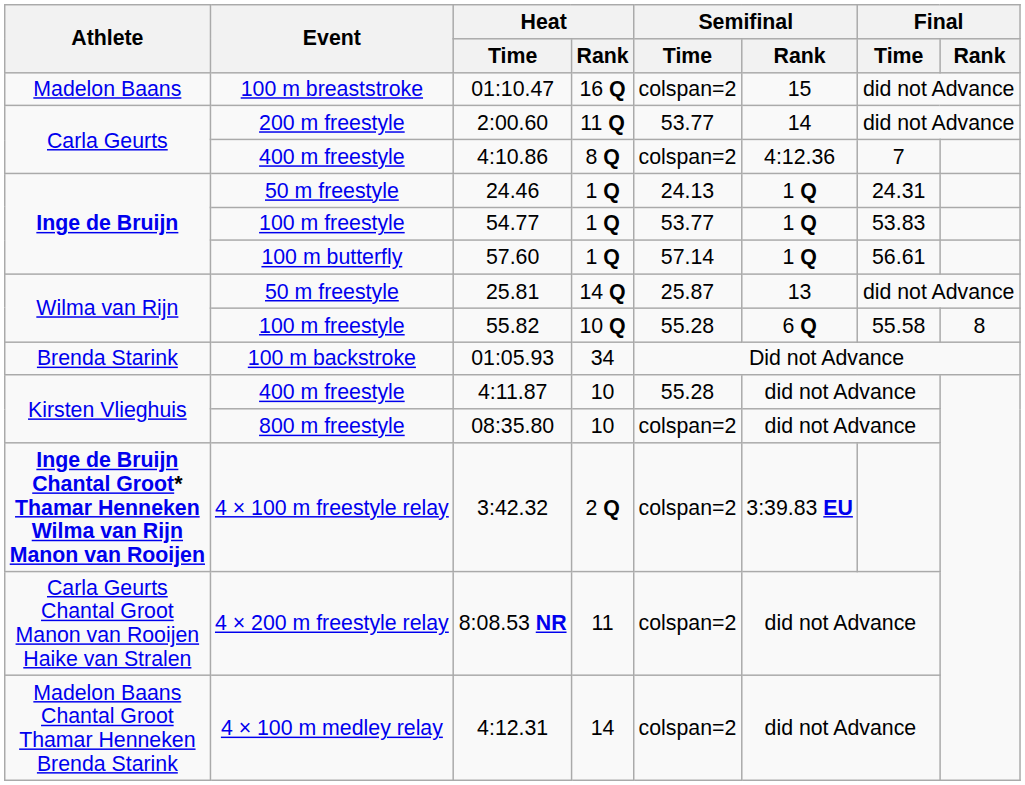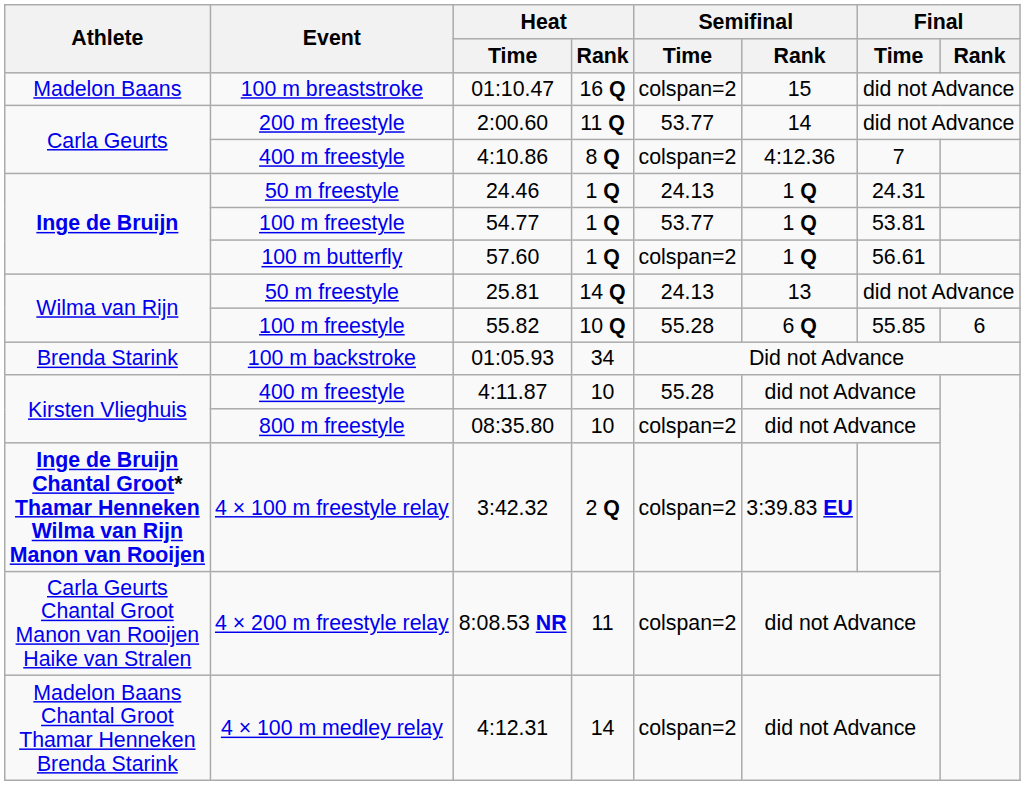(899, 224) 53.83 -> (899, 224) 53.81
(687, 258) 57.14 -> (687, 258) colspan=2
(687, 291) 25.87 -> (687, 291) 24.13
(899, 325) 55.58 -> (899, 325) 55.85
(979, 325) 8 -> (979, 325) 6
